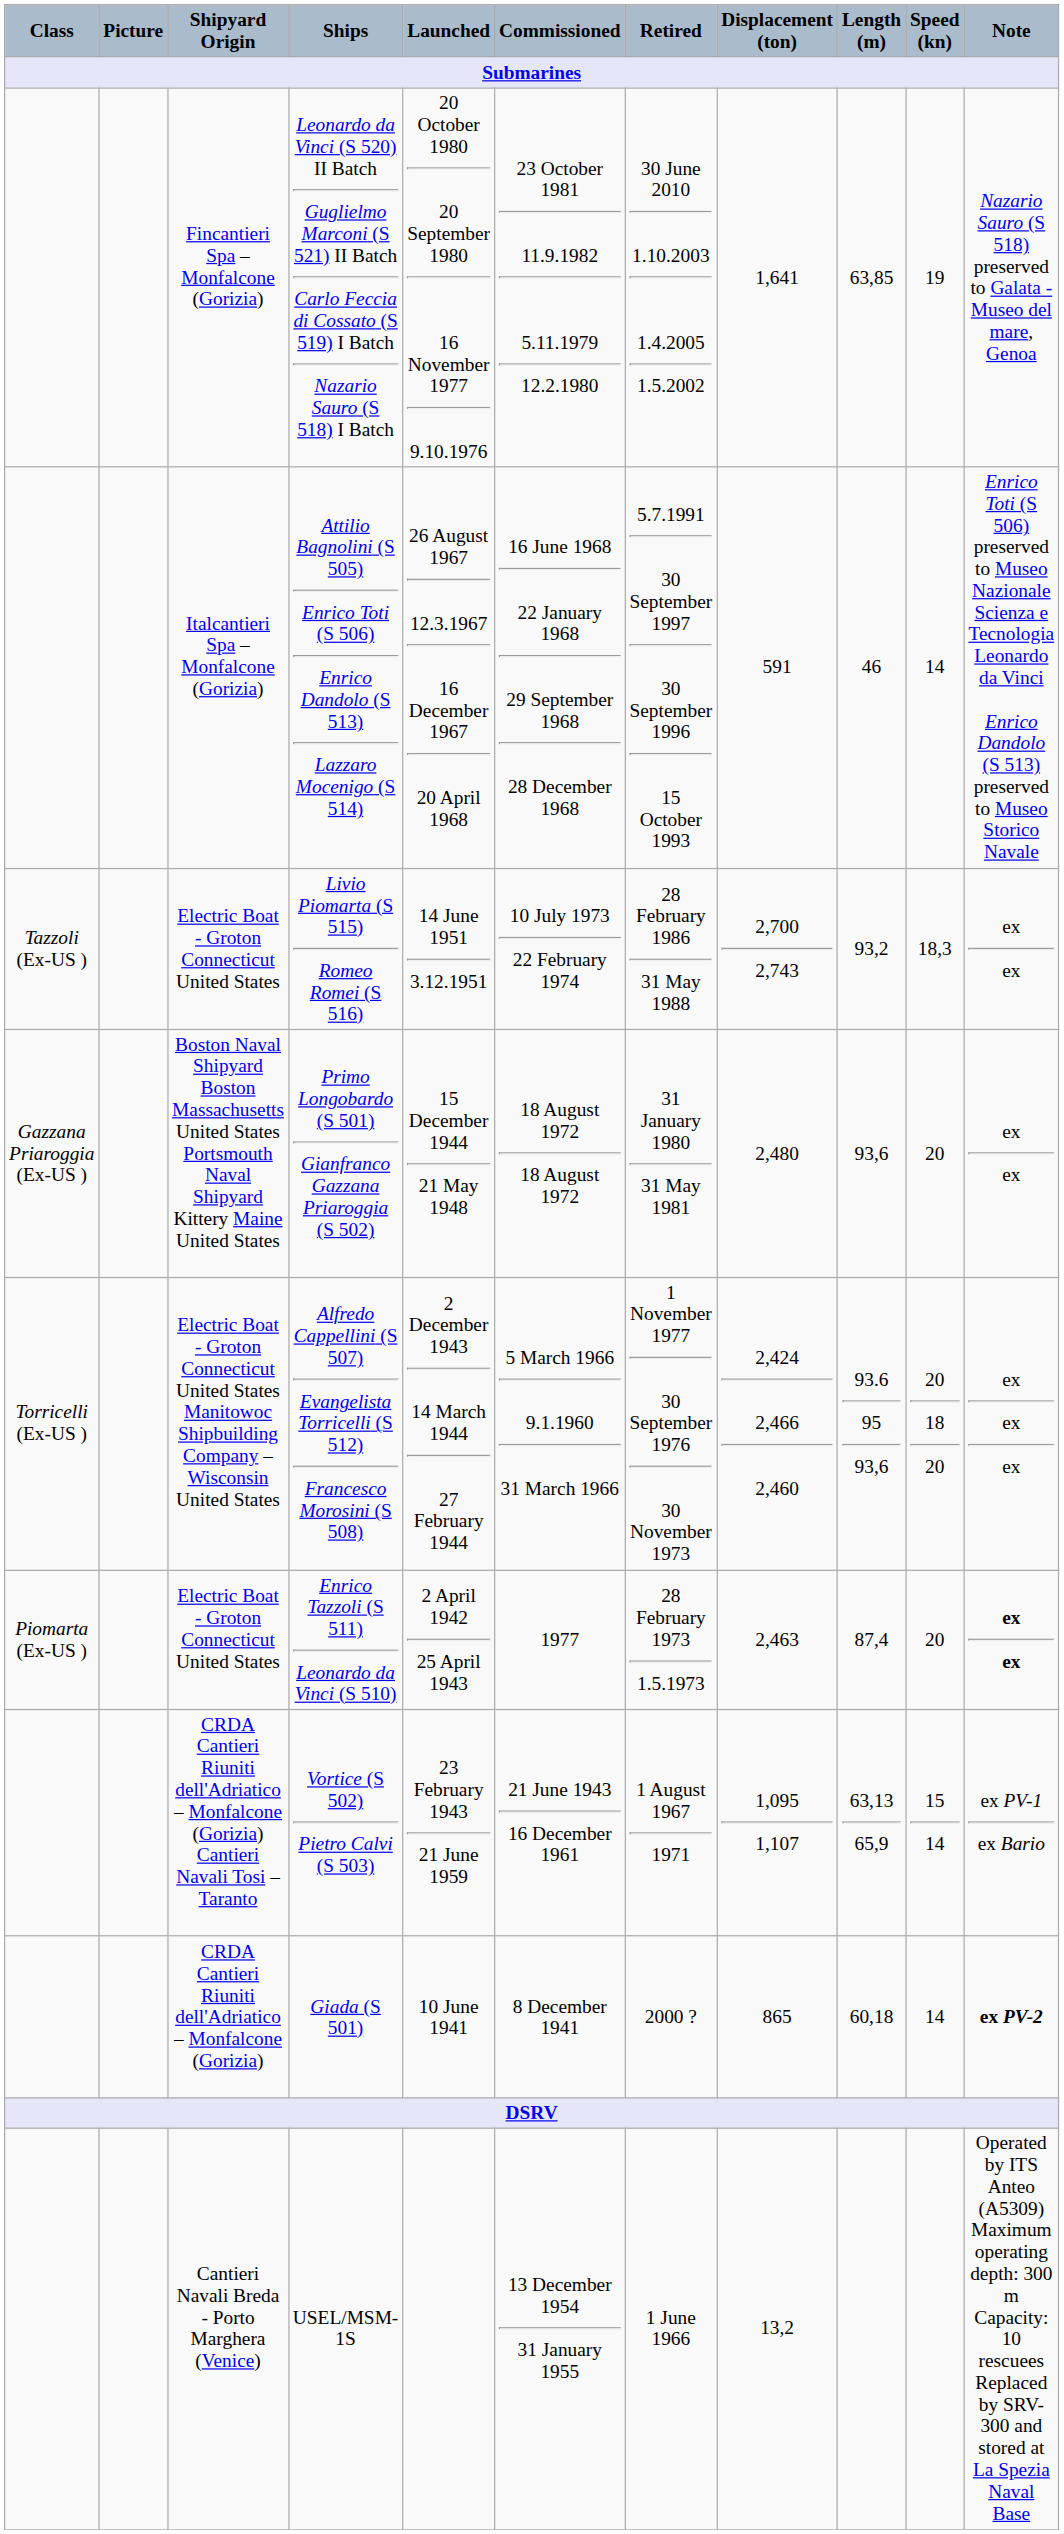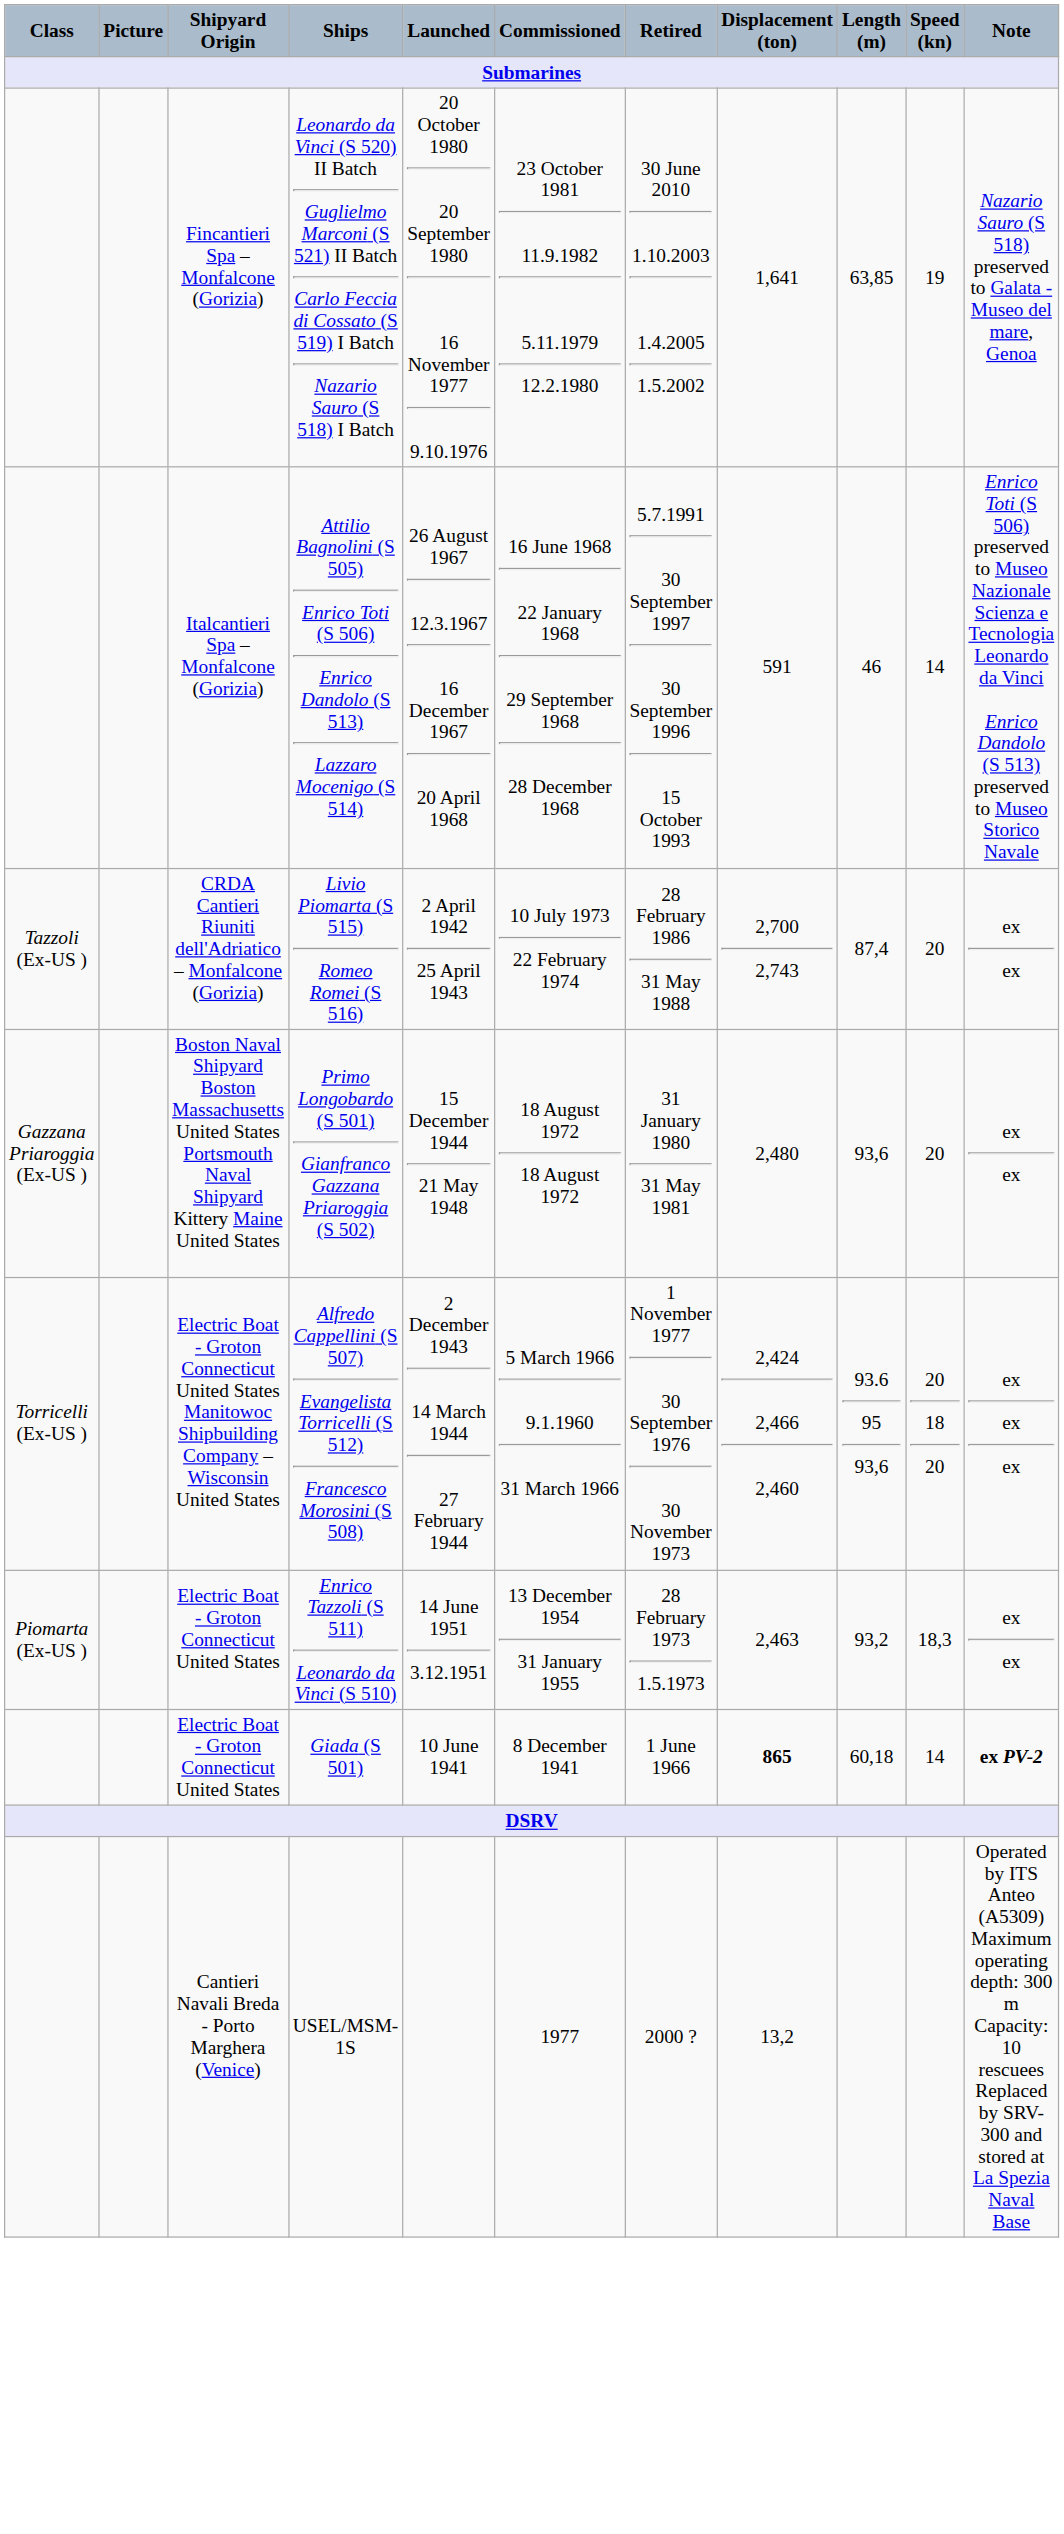(228, 948) Electric Boat - Groton Connecticut United States -> (228, 937) CRDA Cantieri Riuniti dell'Adriatico – Monfalcone (Gorizia)
(449, 948) 14 June 1951 3.12.1951 -> (449, 948) 2 April 1942 25 April 1943
(872, 948) 93,2 -> (872, 948) 87,4
(935, 948) 18,3 -> (935, 948) 20
(449, 1639) 2 April 1942 25 April 1943 -> (449, 1639) 14 June 1951 3.12.1951
(560, 1639) 1977 -> (560, 1639) 13 December 1954 31 January 1955
(872, 1639) 87,4 -> (872, 1639) 93,2
(935, 1639) 20 -> (935, 1639) 18,3
(1011, 1639) bold -> (1011, 1639) normal
- row: (346, 1822)
(228, 2005) CRDA Cantieri Riuniti dell'Adriatico – Monfalcone (Gorizia) -> (228, 1757) Electric Boat - Groton Connecticut United States
(671, 2016) 2000 ? -> (671, 1757) 1 June 1966
(777, 2016) normal -> (777, 1757) bold
(560, 2328) 13 December 1954 31 January 1955 -> (560, 2036) 1977
(671, 2328) 1 June 1966 -> (671, 2036) 2000 ?
